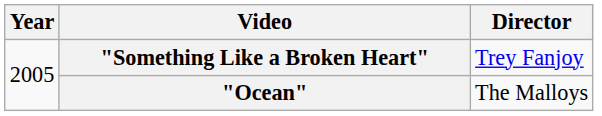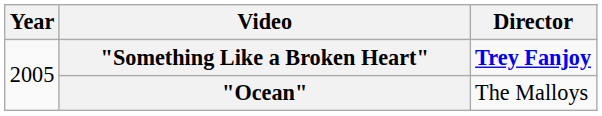(529, 57) normal -> (533, 57) bold
